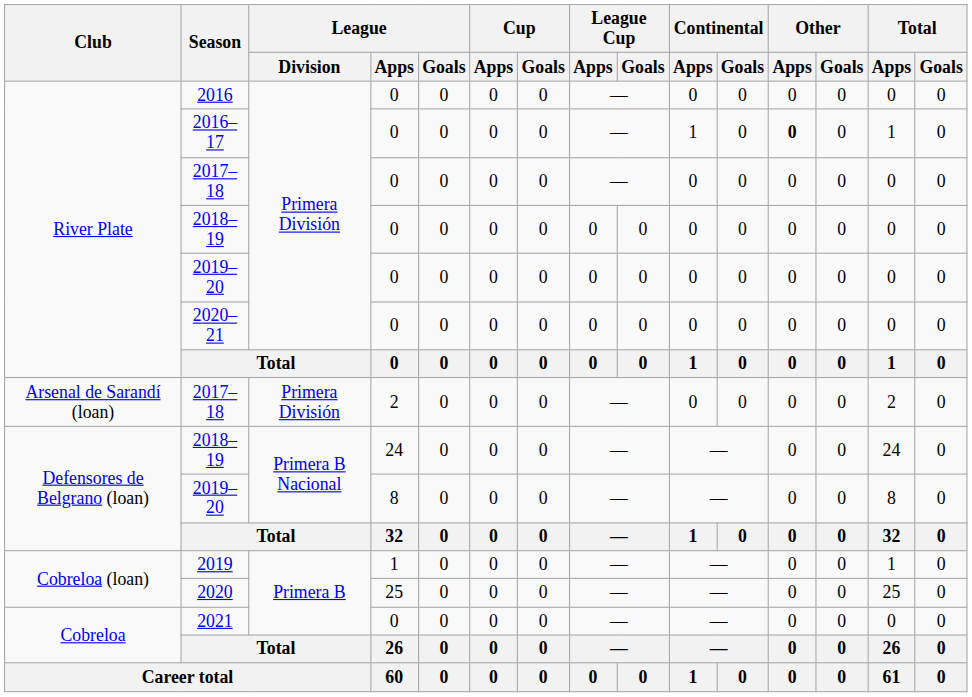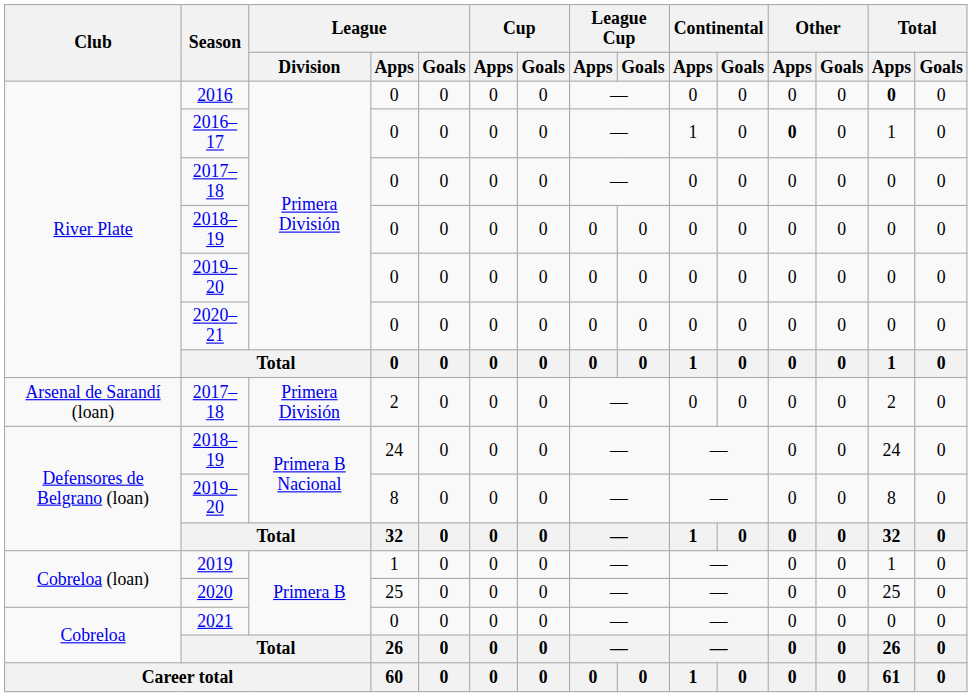(891, 94) normal -> (891, 94) bold
